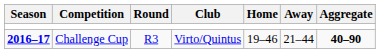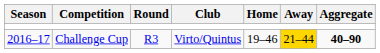(28, 39) bold -> (28, 39) normal
(299, 39) no background -> (299, 39) gold background
